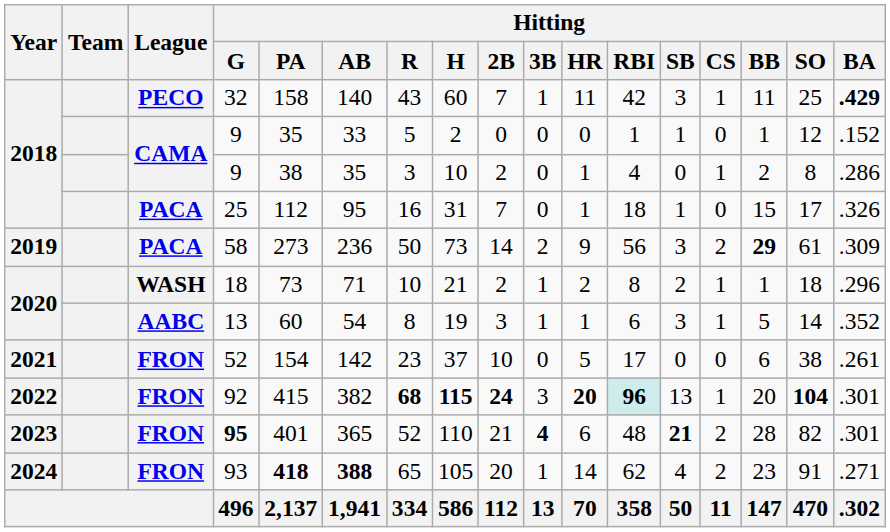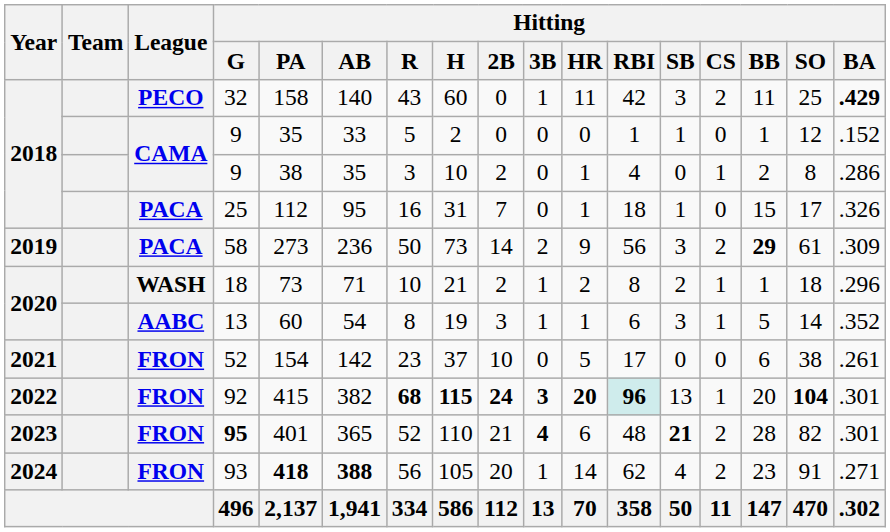(501, 97) 7 -> (501, 97) 0
(721, 97) 1 -> (721, 97) 2
(543, 396) normal -> (543, 396) bold
(410, 470) 65 -> (410, 470) 56
